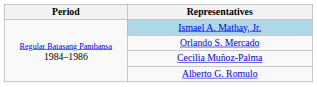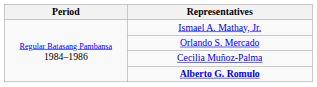(220, 27) lightblue background -> (220, 27) no background
(220, 74) normal -> (220, 74) bold
